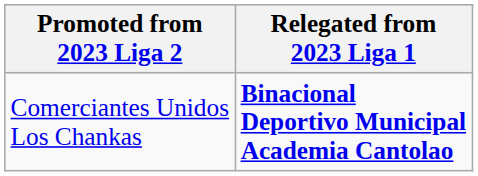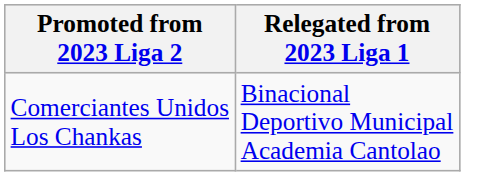(353, 121) bold -> (347, 121) normal
